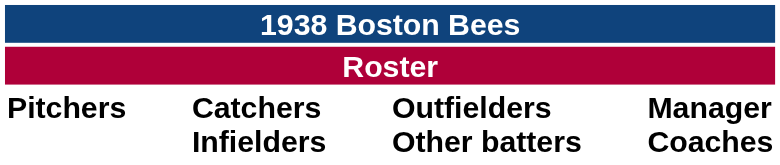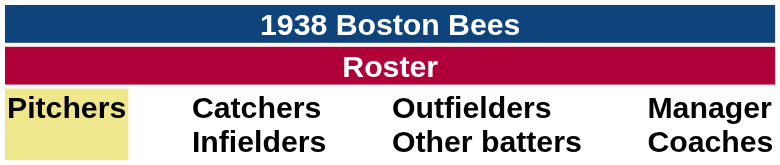(67, 107) no background -> (67, 107) khaki background
